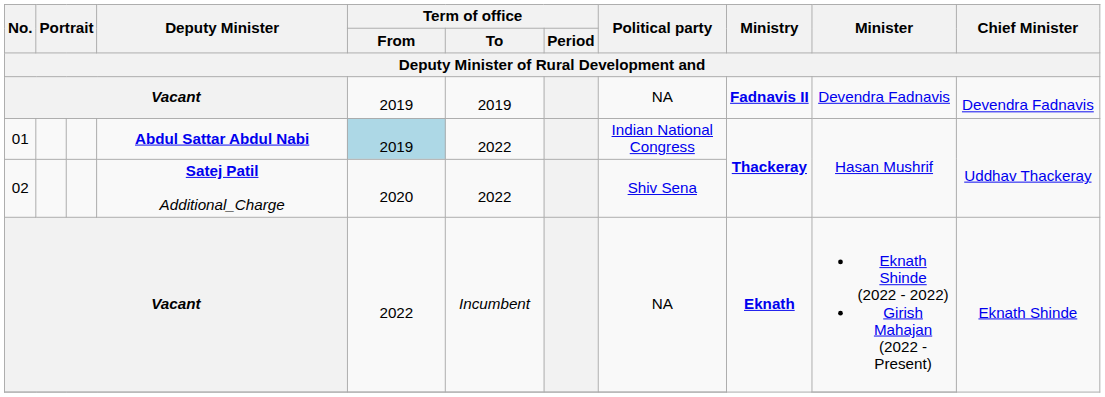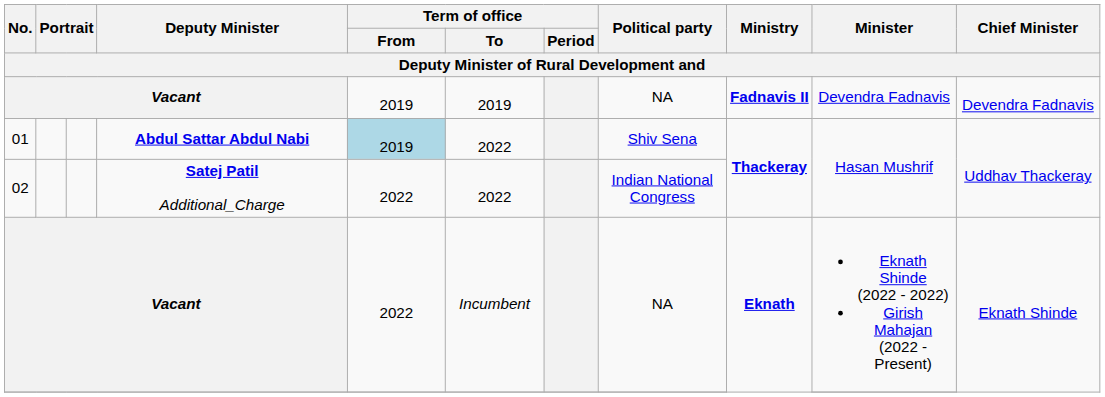(662, 138) Indian National Congress -> (662, 138) Shiv Sena
(396, 196) 2020 -> (396, 196) 2022
(662, 188) Shiv Sena -> (662, 188) Indian National Congress
